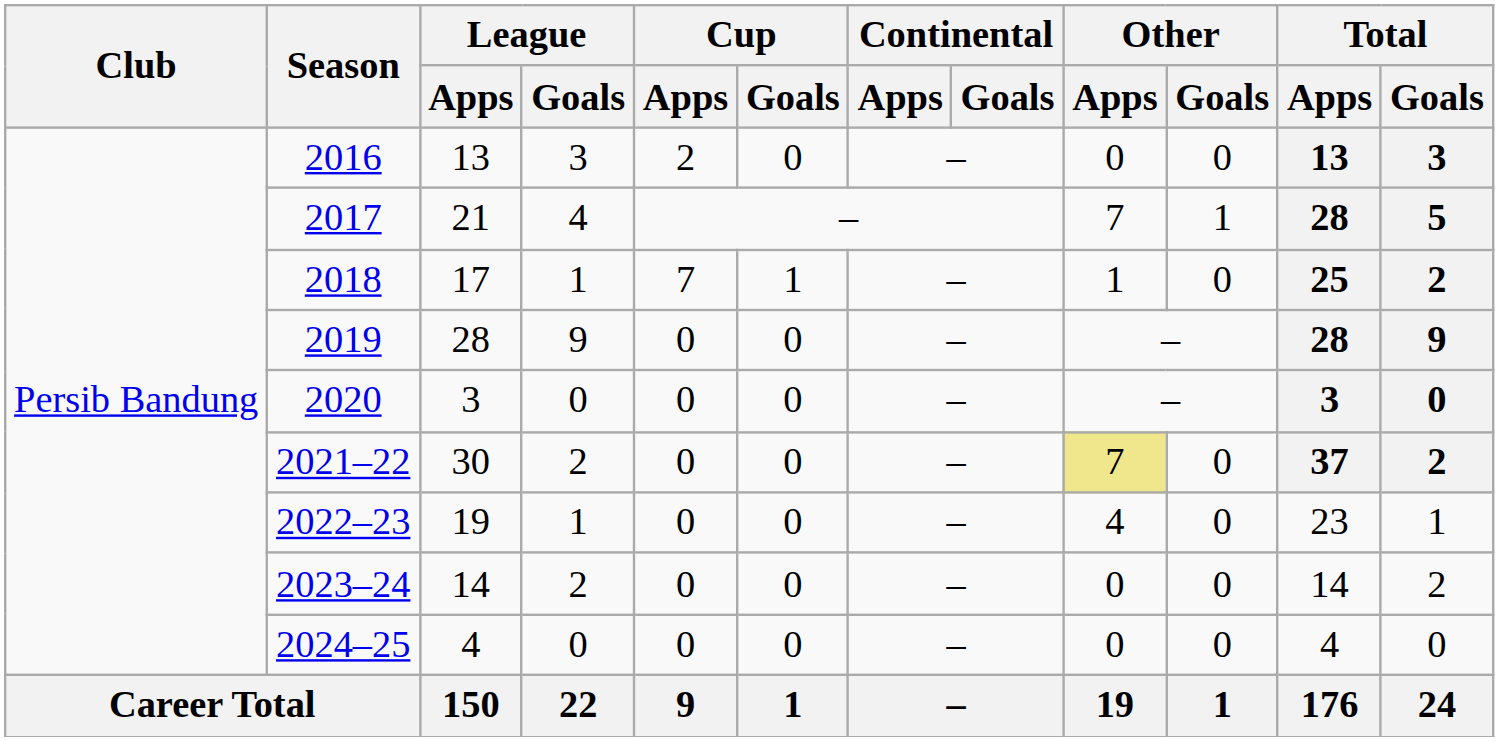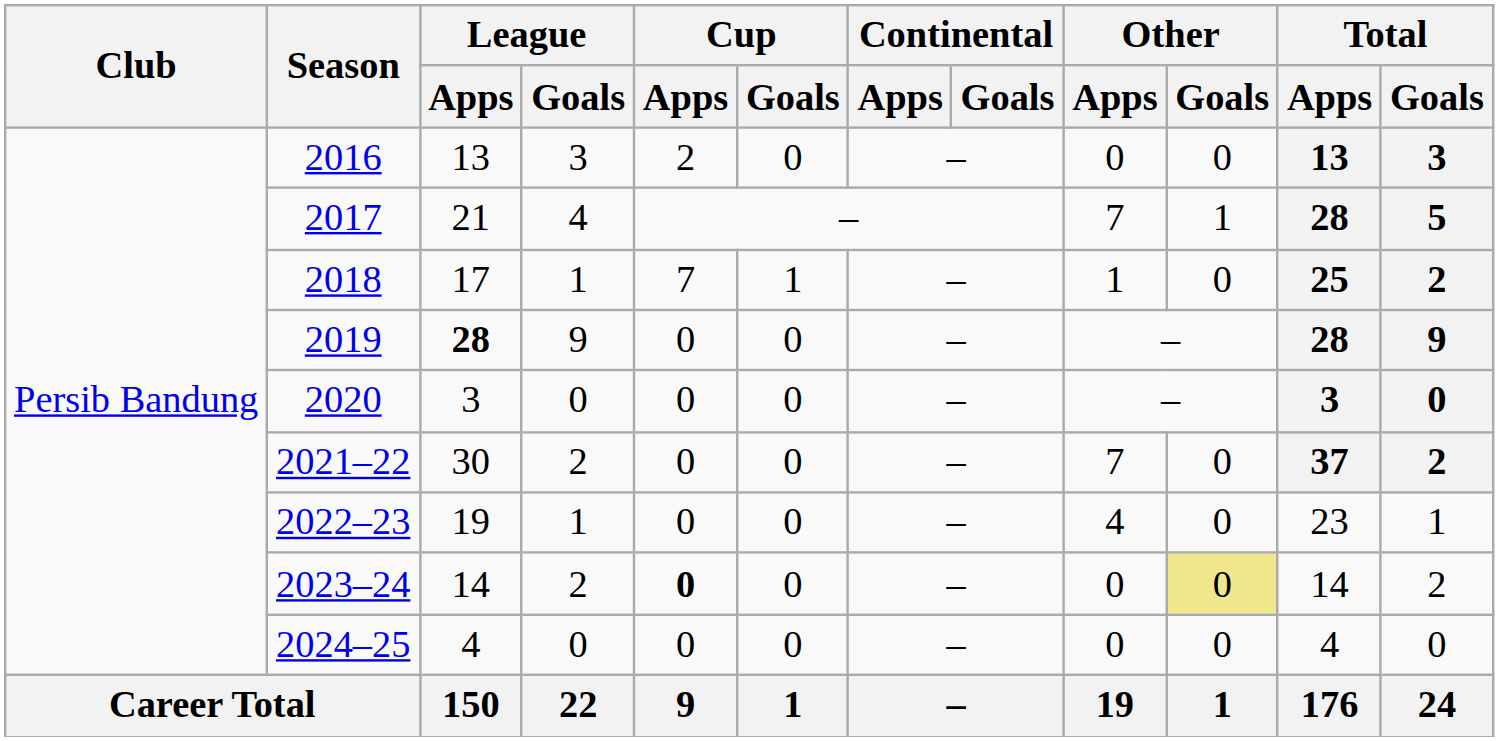(471, 339) normal -> (471, 339) bold
(1115, 461) khaki background -> (1115, 461) no background
(685, 583) normal -> (685, 583) bold
(1222, 583) no background -> (1222, 583) khaki background
